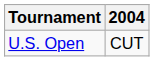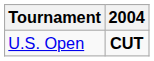(127, 43) normal -> (127, 43) bold
